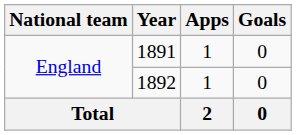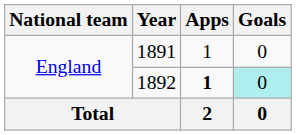(207, 82) normal -> (207, 82) bold
(262, 82) no background -> (262, 82) paleturquoise background
